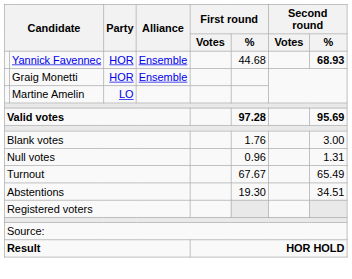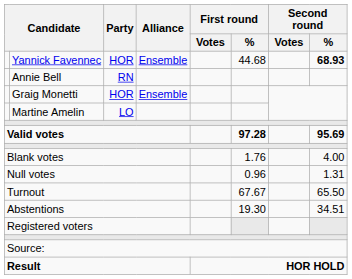+ row: (37, 77)
(334, 140) 3.00 -> (334, 157) 4.00
(331, 174) 65.49 -> (331, 192) 65.50
